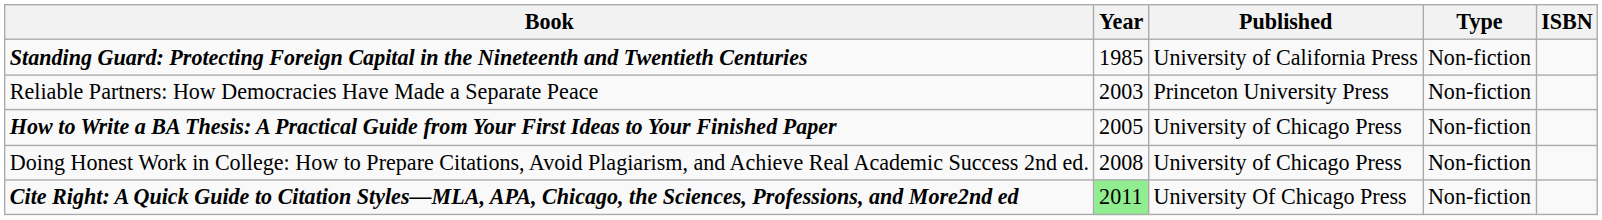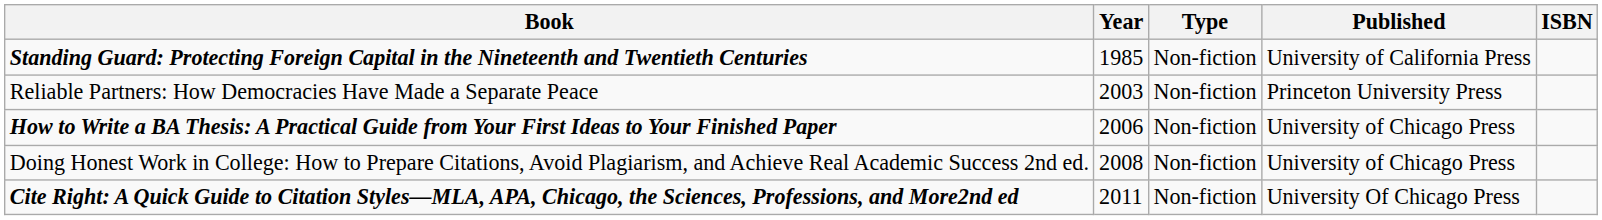columns swapped: (1479, 22) <-> (1286, 22)
(1121, 127) 2005 -> (1121, 127) 2006
(1121, 197) lightgreen background -> (1121, 197) no background
